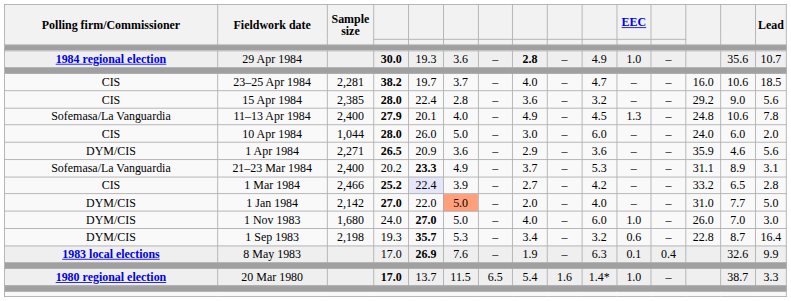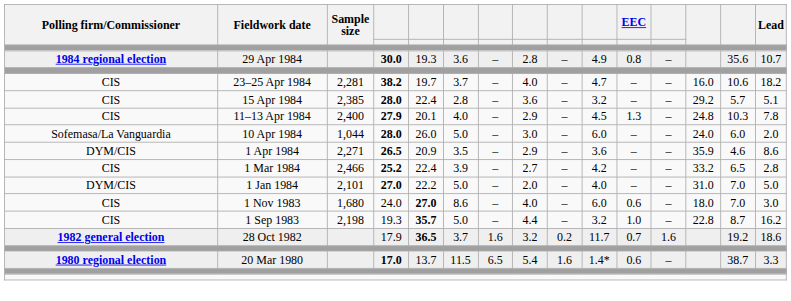(530, 59) bold -> (530, 59) normal
(634, 59) 1.0 -> (634, 59) 0.8
(771, 82) 18.5 -> (771, 82) 18.2
(738, 100) 9.0 -> (738, 100) 5.7
(771, 100) 5.6 -> (771, 100) 5.1
(111, 117) Sofemasa/La Vanguardia -> (111, 117) CIS
(530, 117) 4.9 -> (530, 117) 2.9
(738, 117) 10.6 -> (738, 117) 10.3
(111, 134) CIS -> (111, 134) Sofemasa/La Vanguardia
(461, 151) 3.6 -> (461, 151) 3.5
(771, 151) 5.6 -> (771, 151) 8.6
- row: (272, 168)
(426, 186) lavender background -> (426, 168) no background
(350, 203) 2,142 -> (350, 186) 2,101
(426, 203) 22.0 -> (426, 186) 22.2
(461, 203) lightsalmon background -> (461, 186) no background
(738, 203) 7.7 -> (738, 186) 7.0
(111, 220) DYM/CIS -> (111, 203) CIS
(461, 220) 5.0 -> (461, 203) 8.6
(634, 220) 1.0 -> (634, 203) 0.6
(703, 220) 26.0 -> (703, 203) 18.0
(111, 237) DYM/CIS -> (111, 220) CIS
(461, 237) 5.3 -> (461, 220) 5.0
(530, 237) 3.4 -> (530, 220) 4.4
(634, 237) 0.6 -> (634, 220) 1.0
(771, 237) 16.4 -> (771, 220) 16.2
- row: (272, 255)
+ row: (272, 237)
(634, 277) 1.0 -> (634, 260) 0.6
